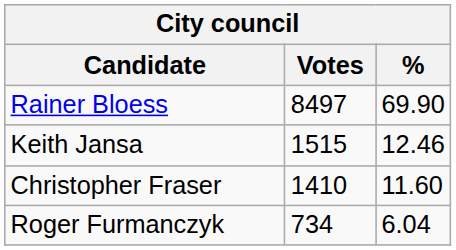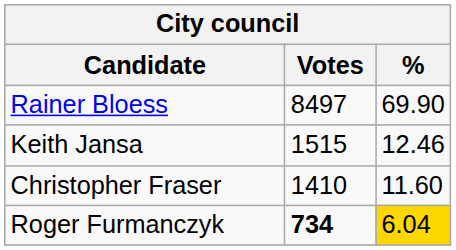(312, 225) normal -> (312, 225) bold
(406, 225) no background -> (406, 225) gold background
